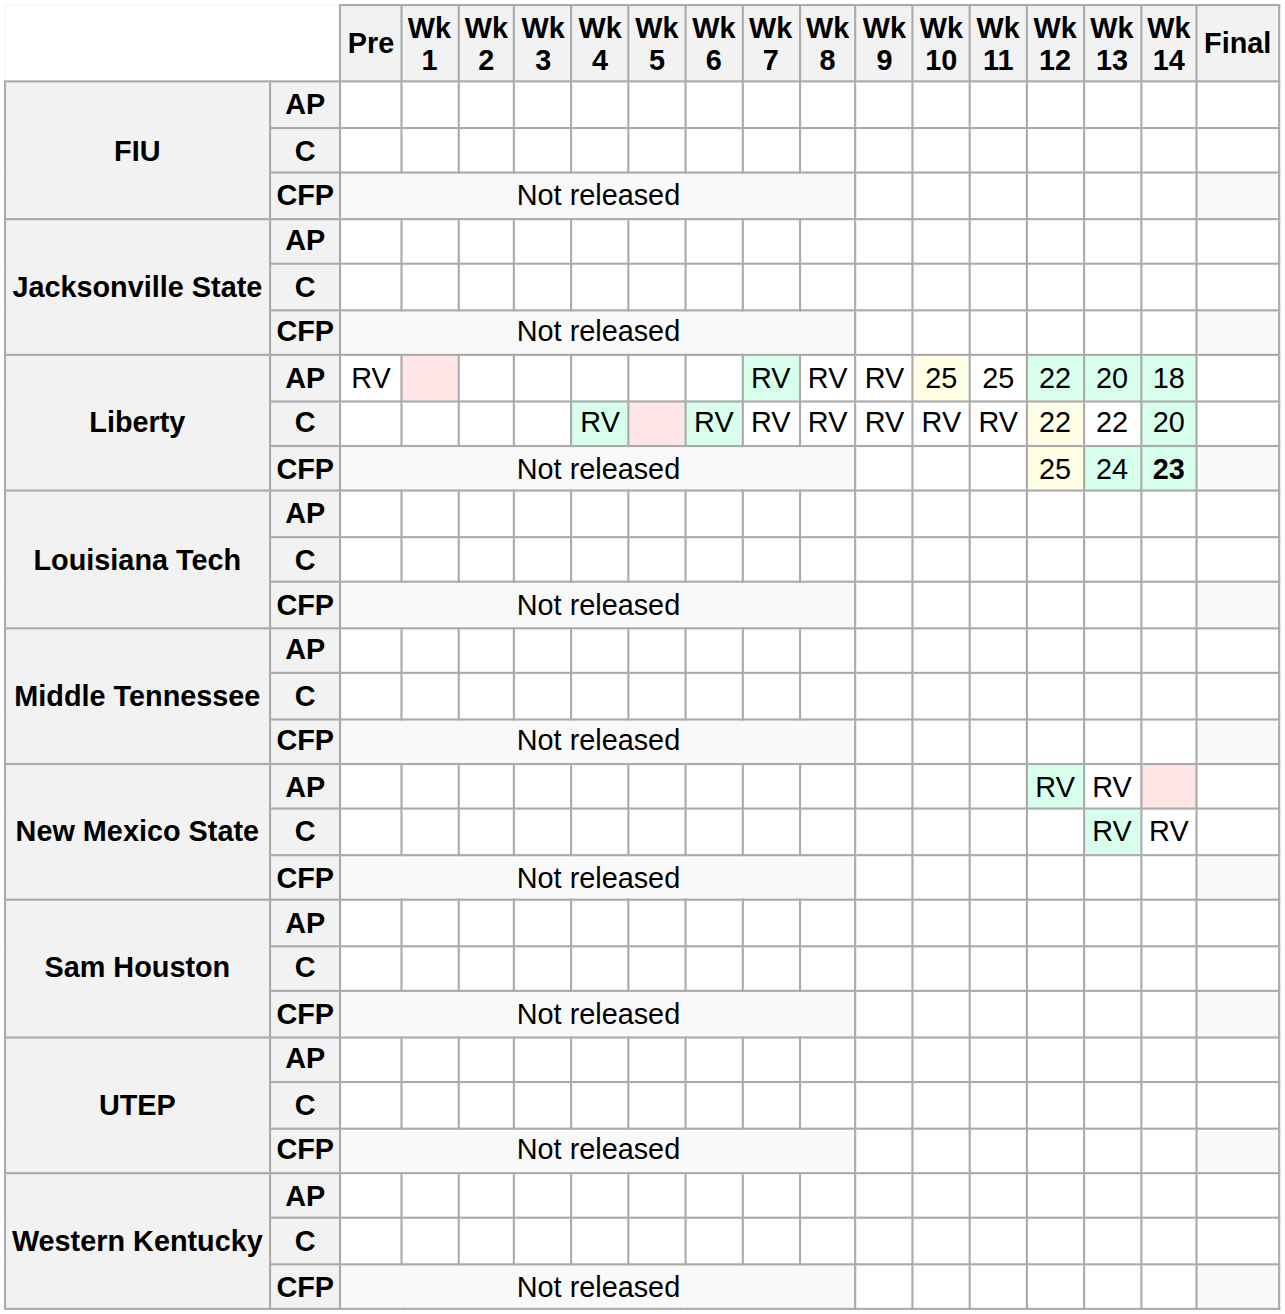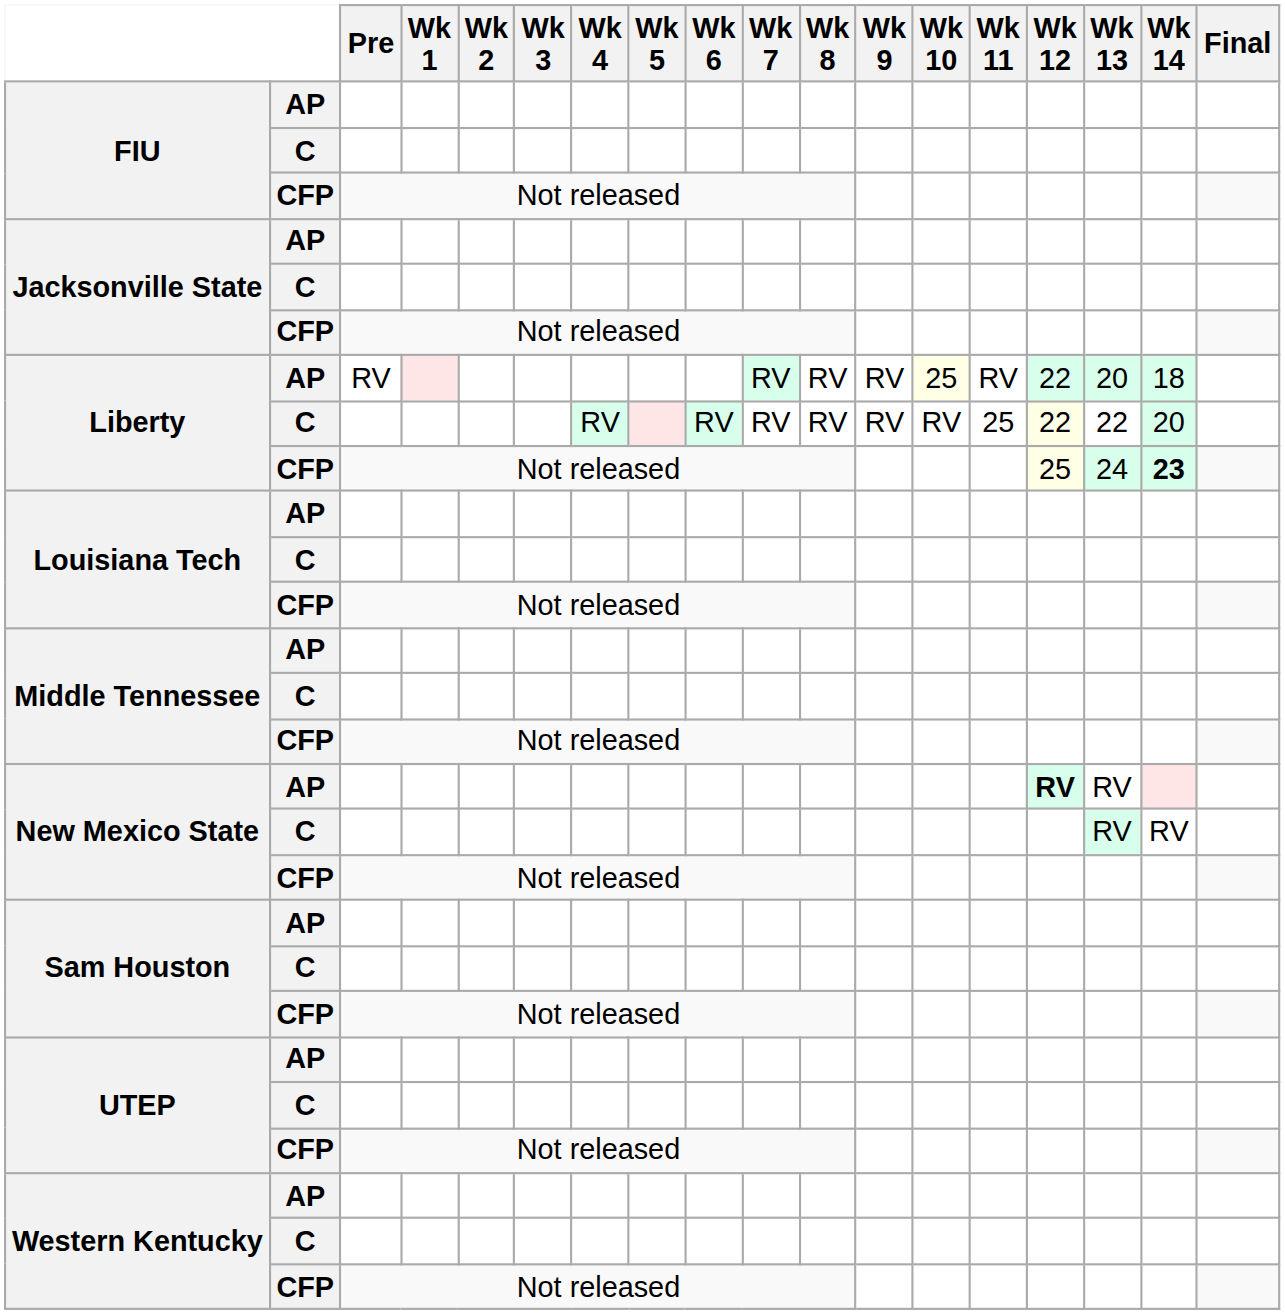(998, 377) 25 -> (998, 377) RV
(998, 423) RV -> (998, 423) 25
(1055, 786) normal -> (1055, 786) bold
